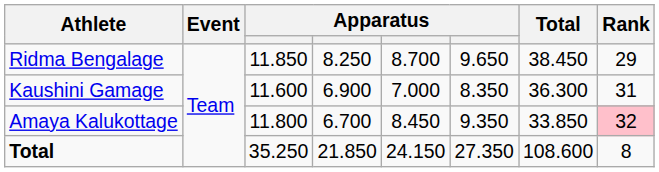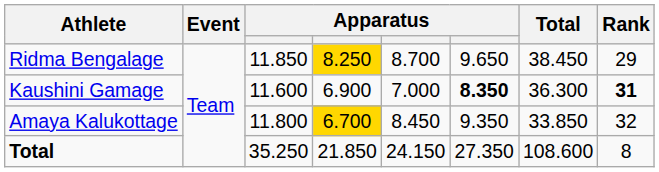(347, 60) no background -> (347, 60) gold background
(484, 91) normal -> (484, 91) bold
(626, 91) normal -> (626, 91) bold
(347, 121) no background -> (347, 121) gold background
(626, 121) pink background -> (626, 121) no background
